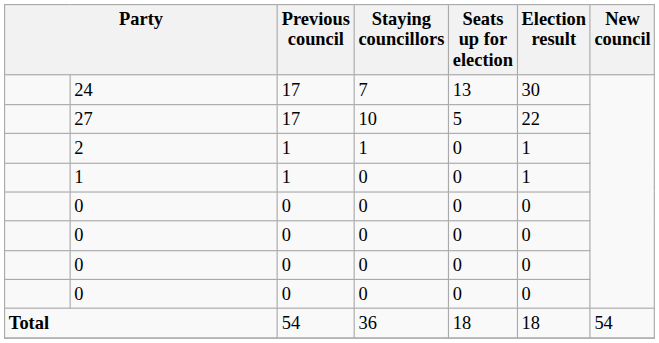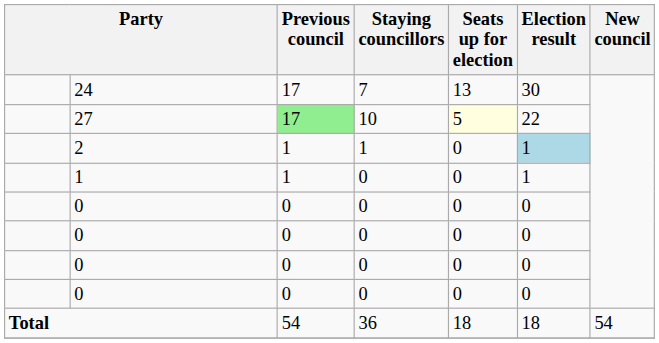(291, 118) no background -> (291, 118) lightgreen background
(457, 118) no background -> (457, 118) lightyellow background
(526, 148) no background -> (526, 148) lightblue background
